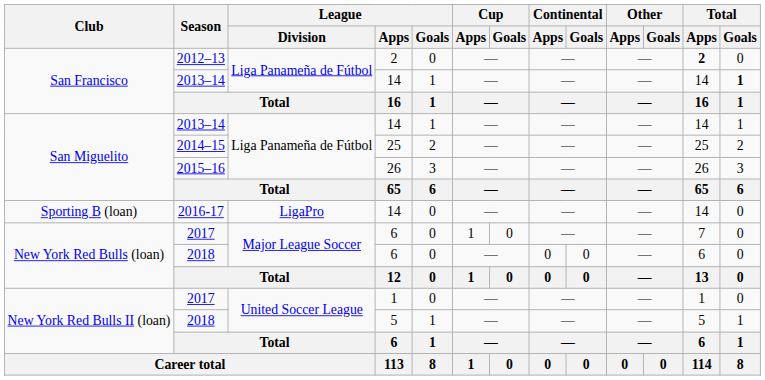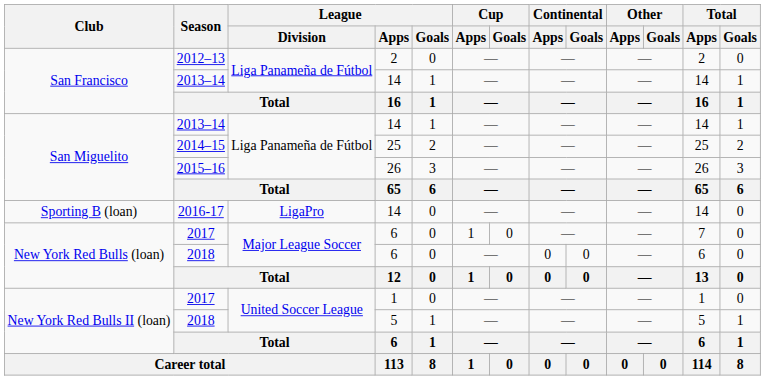(702, 59) bold -> (702, 59) normal
(740, 80) bold -> (740, 80) normal
